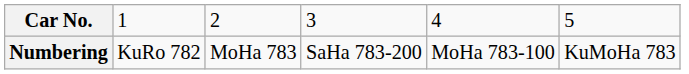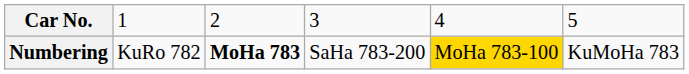(253, 52) normal -> (255, 52) bold
(493, 52) no background -> (496, 52) gold background
